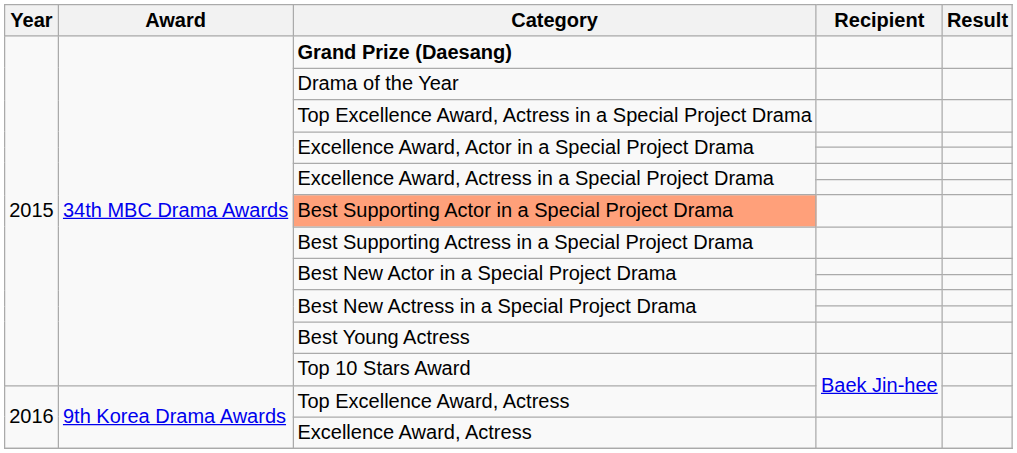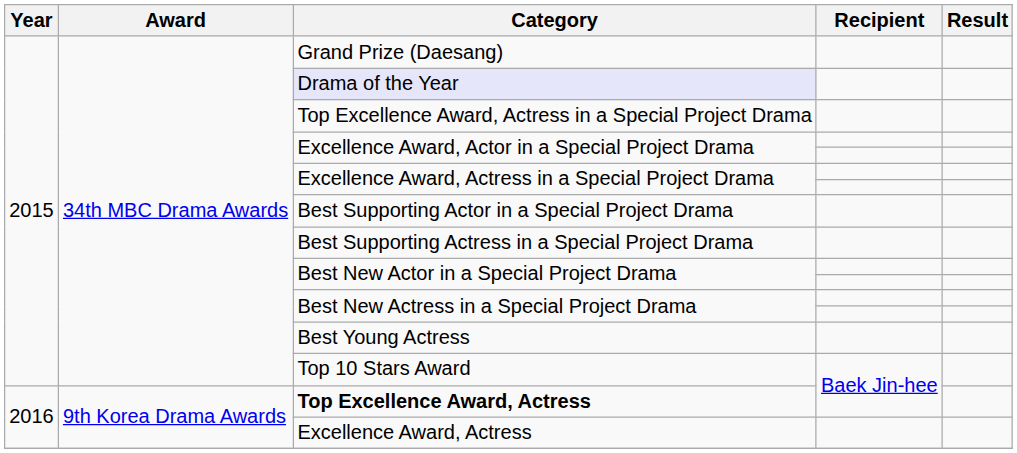(405, 52) bold -> (400, 52) normal
(378, 83) no background -> (378, 83) lavender background
(515, 210) lightsalmon background -> (515, 210) no background
(433, 400) normal -> (444, 400) bold
